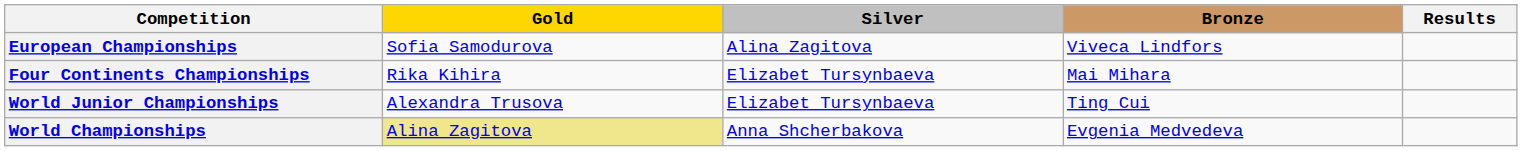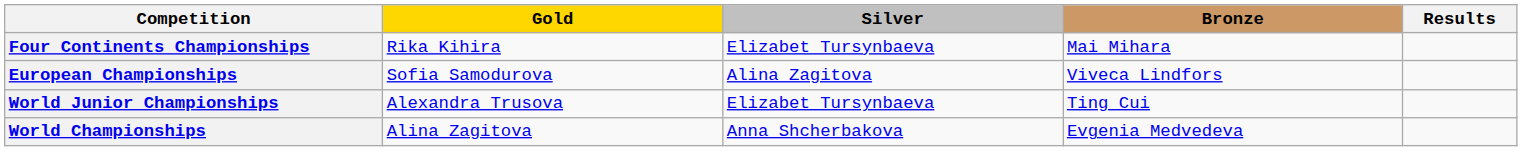rows swapped: (123, 47) <-> (159, 75)
(459, 131) khaki background -> (459, 131) no background
